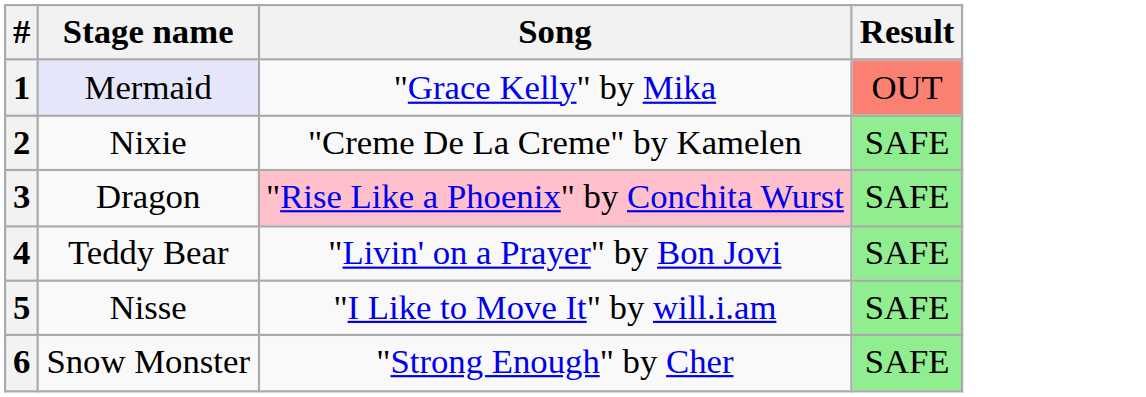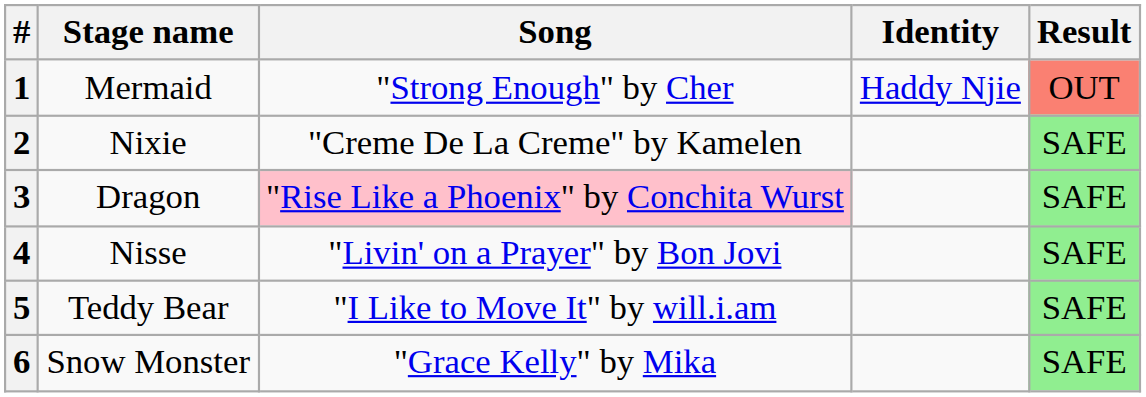+ column: (940, 32)
(148, 87) lavender background -> (148, 87) no background
(555, 87) "Grace Kelly" by Mika -> (555, 87) "Strong Enough" by Cher
(148, 252) Teddy Bear -> (148, 252) Nisse
(148, 307) Nisse -> (148, 307) Teddy Bear
(555, 362) "Strong Enough" by Cher -> (555, 362) "Grace Kelly" by Mika
